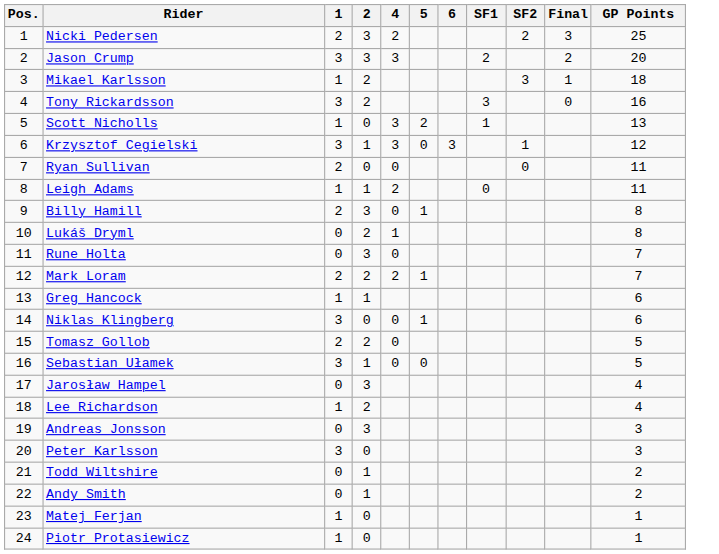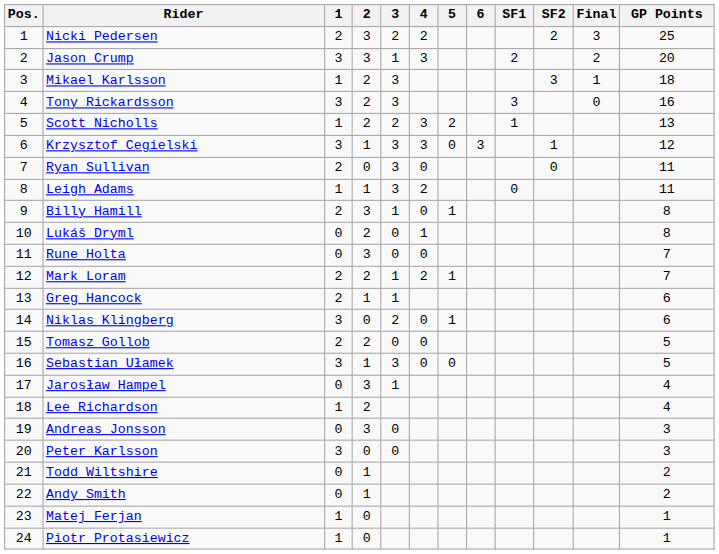+ column: (395, 16)
(367, 124) 0 -> (367, 124) 2
(338, 299) 1 -> (338, 299) 2
